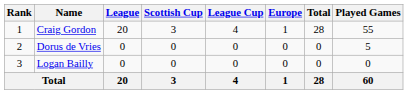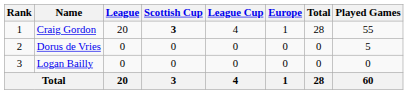(173, 30) normal -> (173, 30) bold
